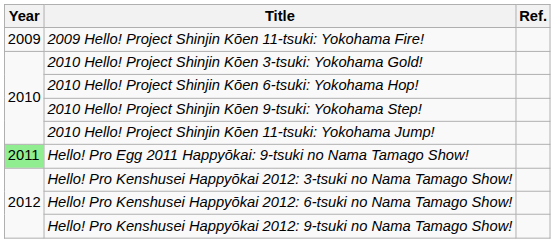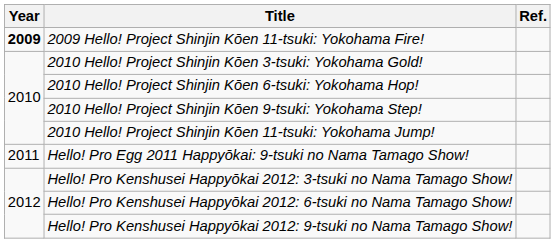(24, 39) normal -> (24, 39) bold
(24, 156) lightgreen background -> (24, 156) no background
